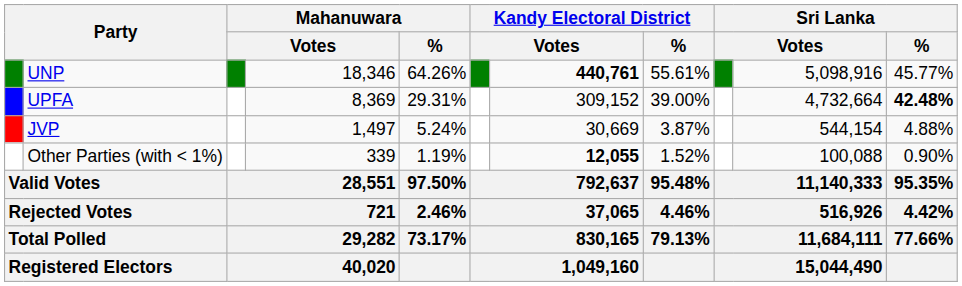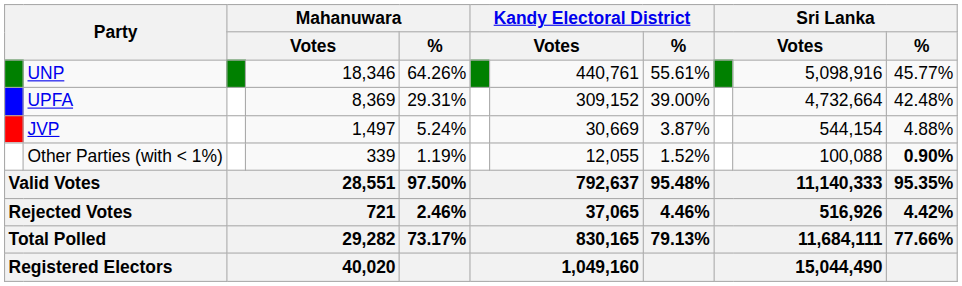(607, 73) bold -> (607, 73) normal
(924, 101) bold -> (924, 101) normal
(612, 156) bold -> (612, 156) normal
(929, 156) normal -> (929, 156) bold
